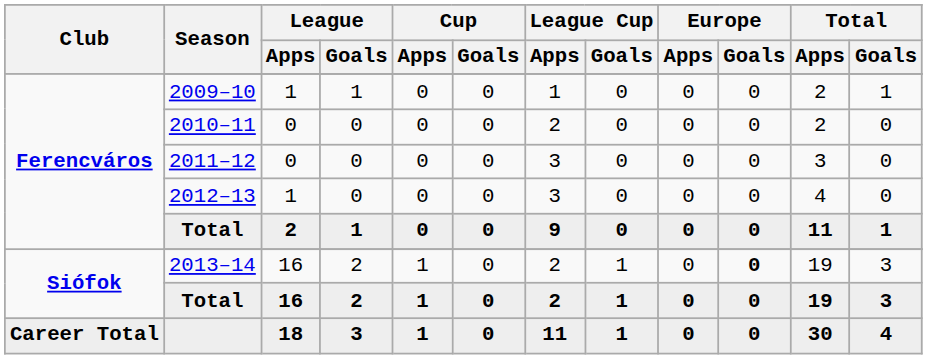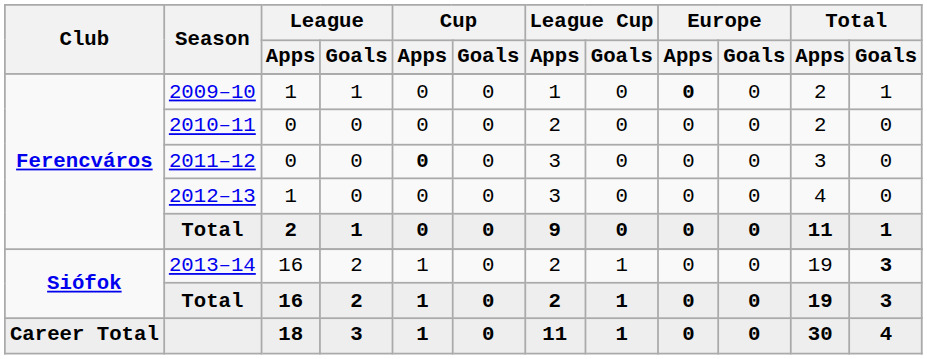(688, 92) normal -> (688, 92) bold
(422, 161) normal -> (422, 161) bold
(754, 266) bold -> (754, 266) normal
(886, 266) normal -> (886, 266) bold
